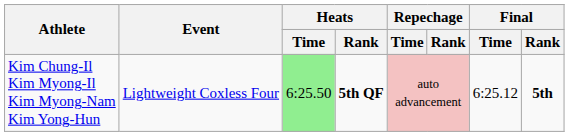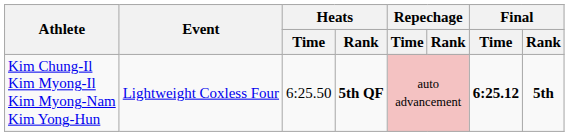(309, 93) lightgreen background -> (309, 93) no background
(495, 93) normal -> (496, 93) bold
